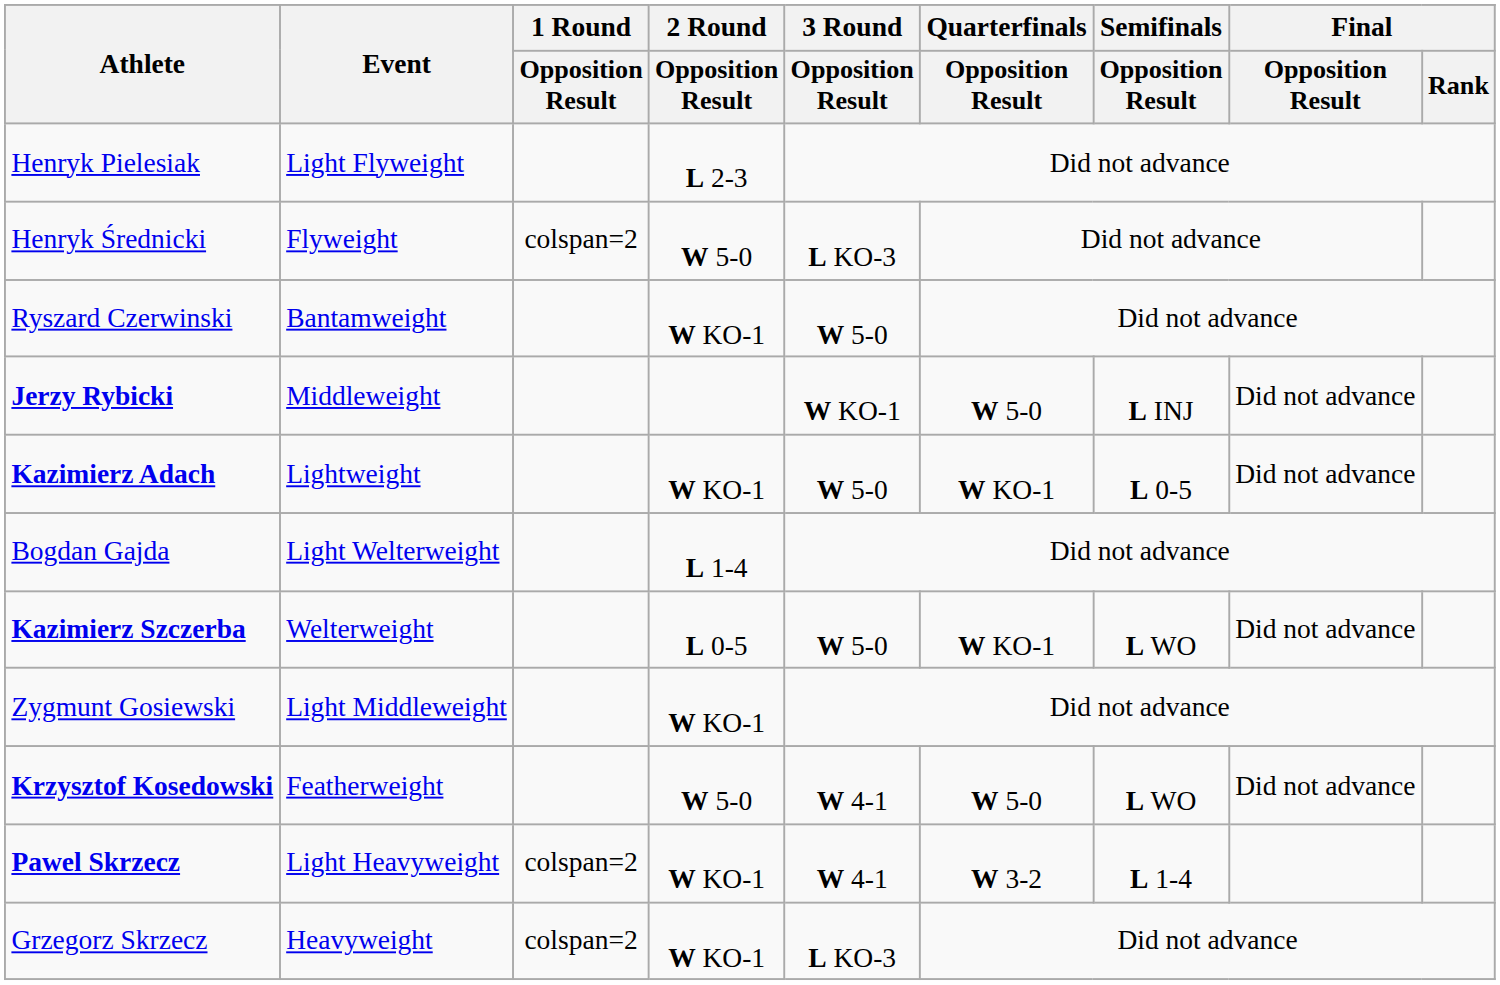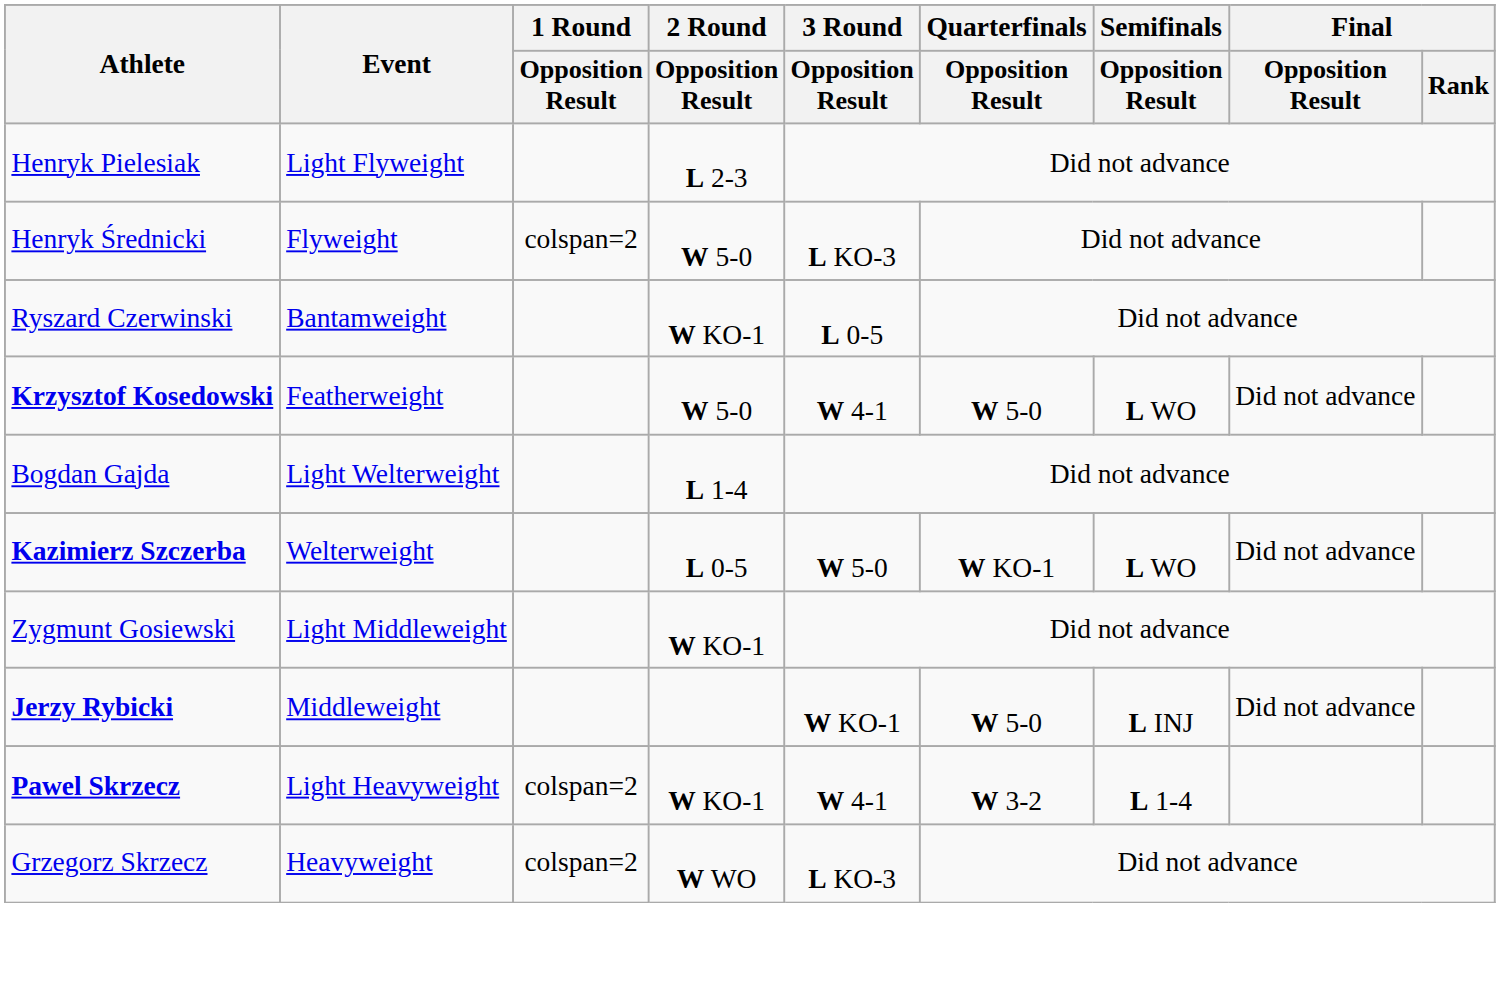(852, 334) W 5-0 -> (852, 334) L 0-5
rows swapped: (142, 785) <-> (92, 396)
- row: (113, 473)
(717, 957) W KO-1 -> (717, 879) W WO
